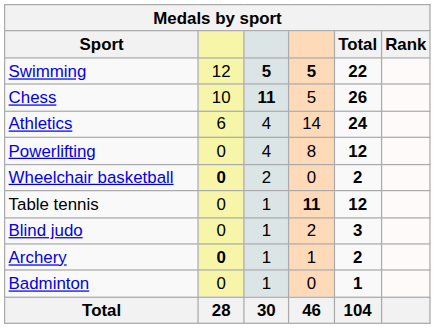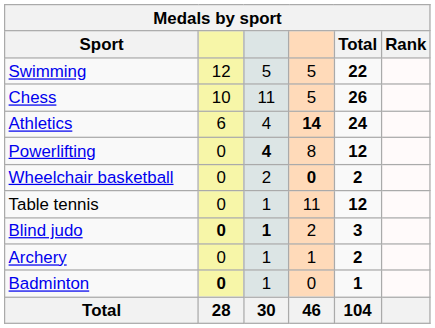(266, 71) bold -> (266, 71) normal
(312, 71) bold -> (312, 71) normal
(266, 97) bold -> (266, 97) normal
(312, 124) normal -> (312, 124) bold
(266, 150) normal -> (266, 150) bold
(221, 177) bold -> (221, 177) normal
(312, 177) normal -> (312, 177) bold
(312, 204) bold -> (312, 204) normal
(221, 230) normal -> (221, 230) bold
(266, 230) normal -> (266, 230) bold
(221, 257) bold -> (221, 257) normal
(221, 283) normal -> (221, 283) bold
